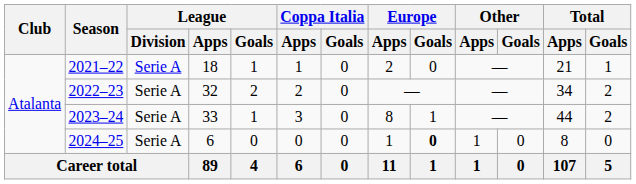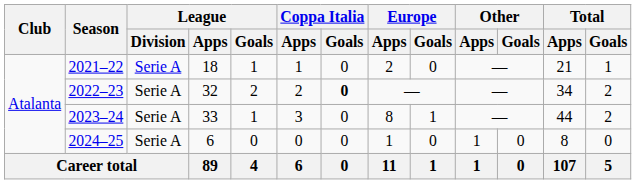(344, 91) normal -> (344, 91) bold
(433, 141) bold -> (433, 141) normal
